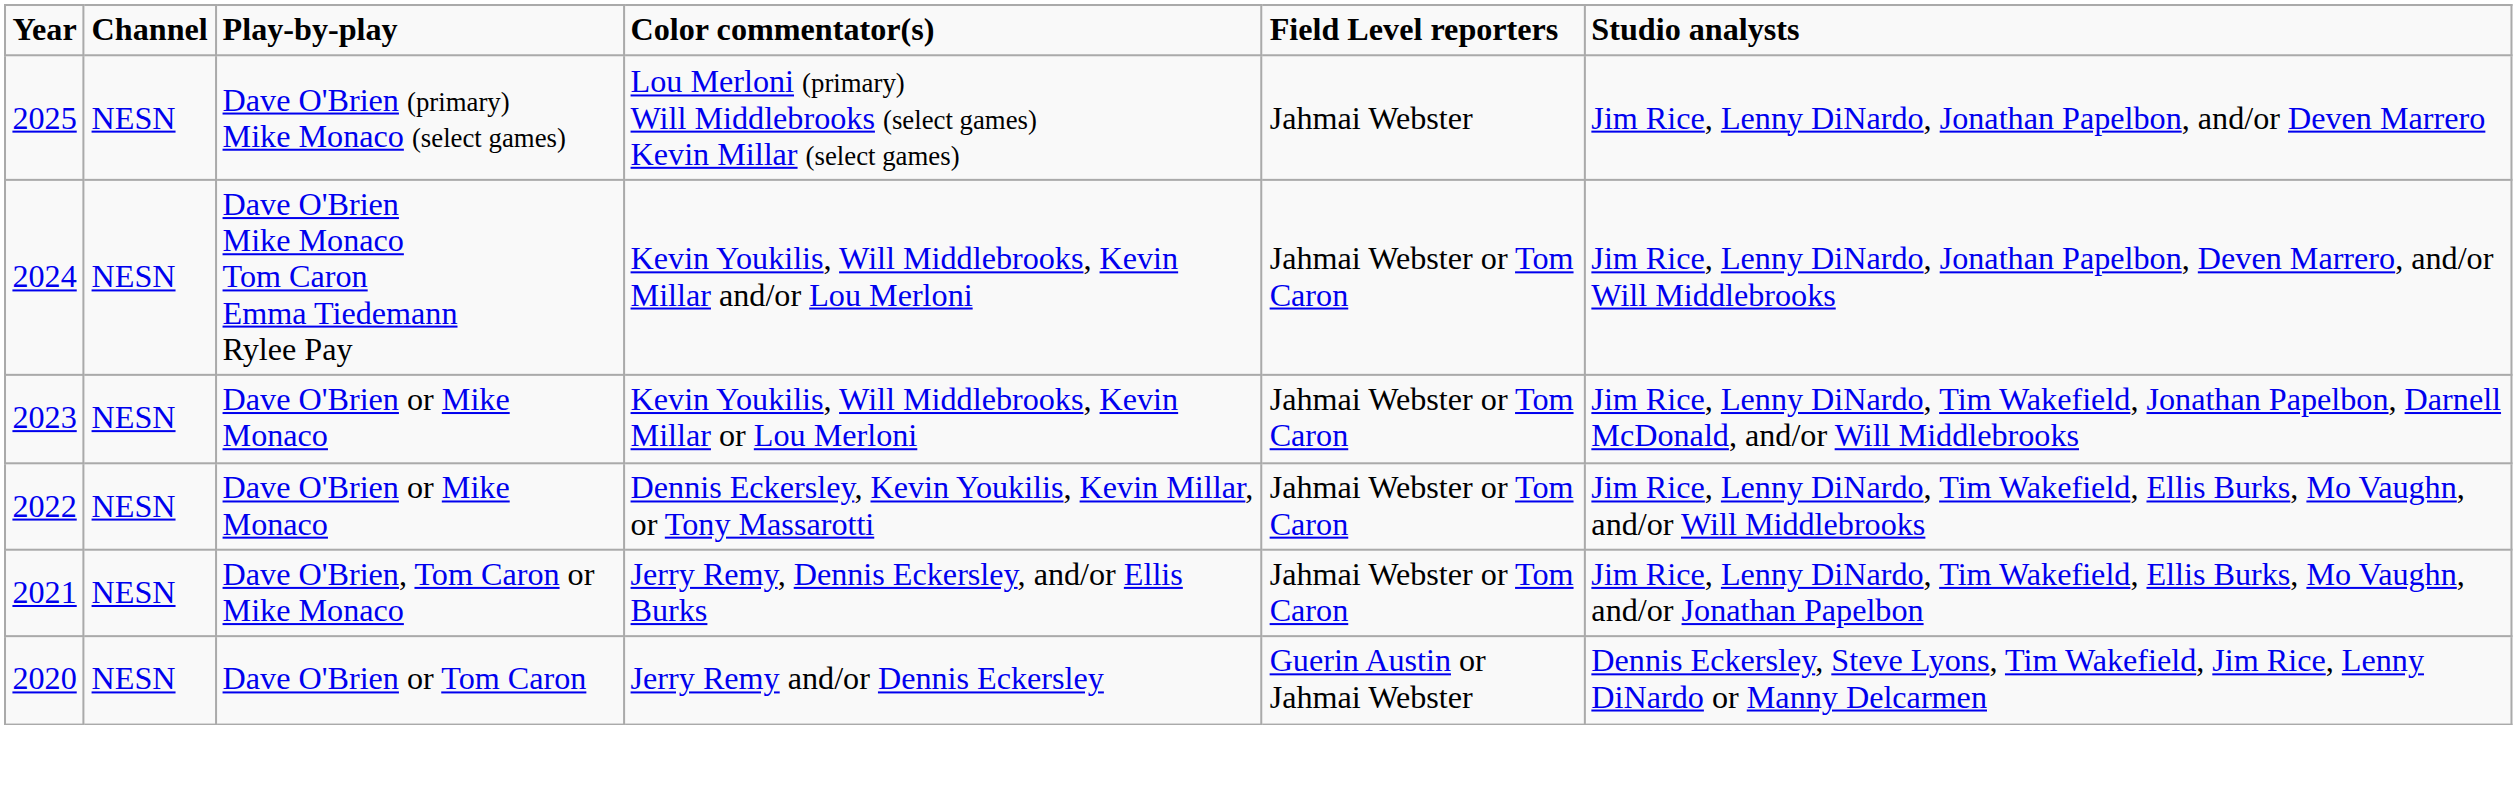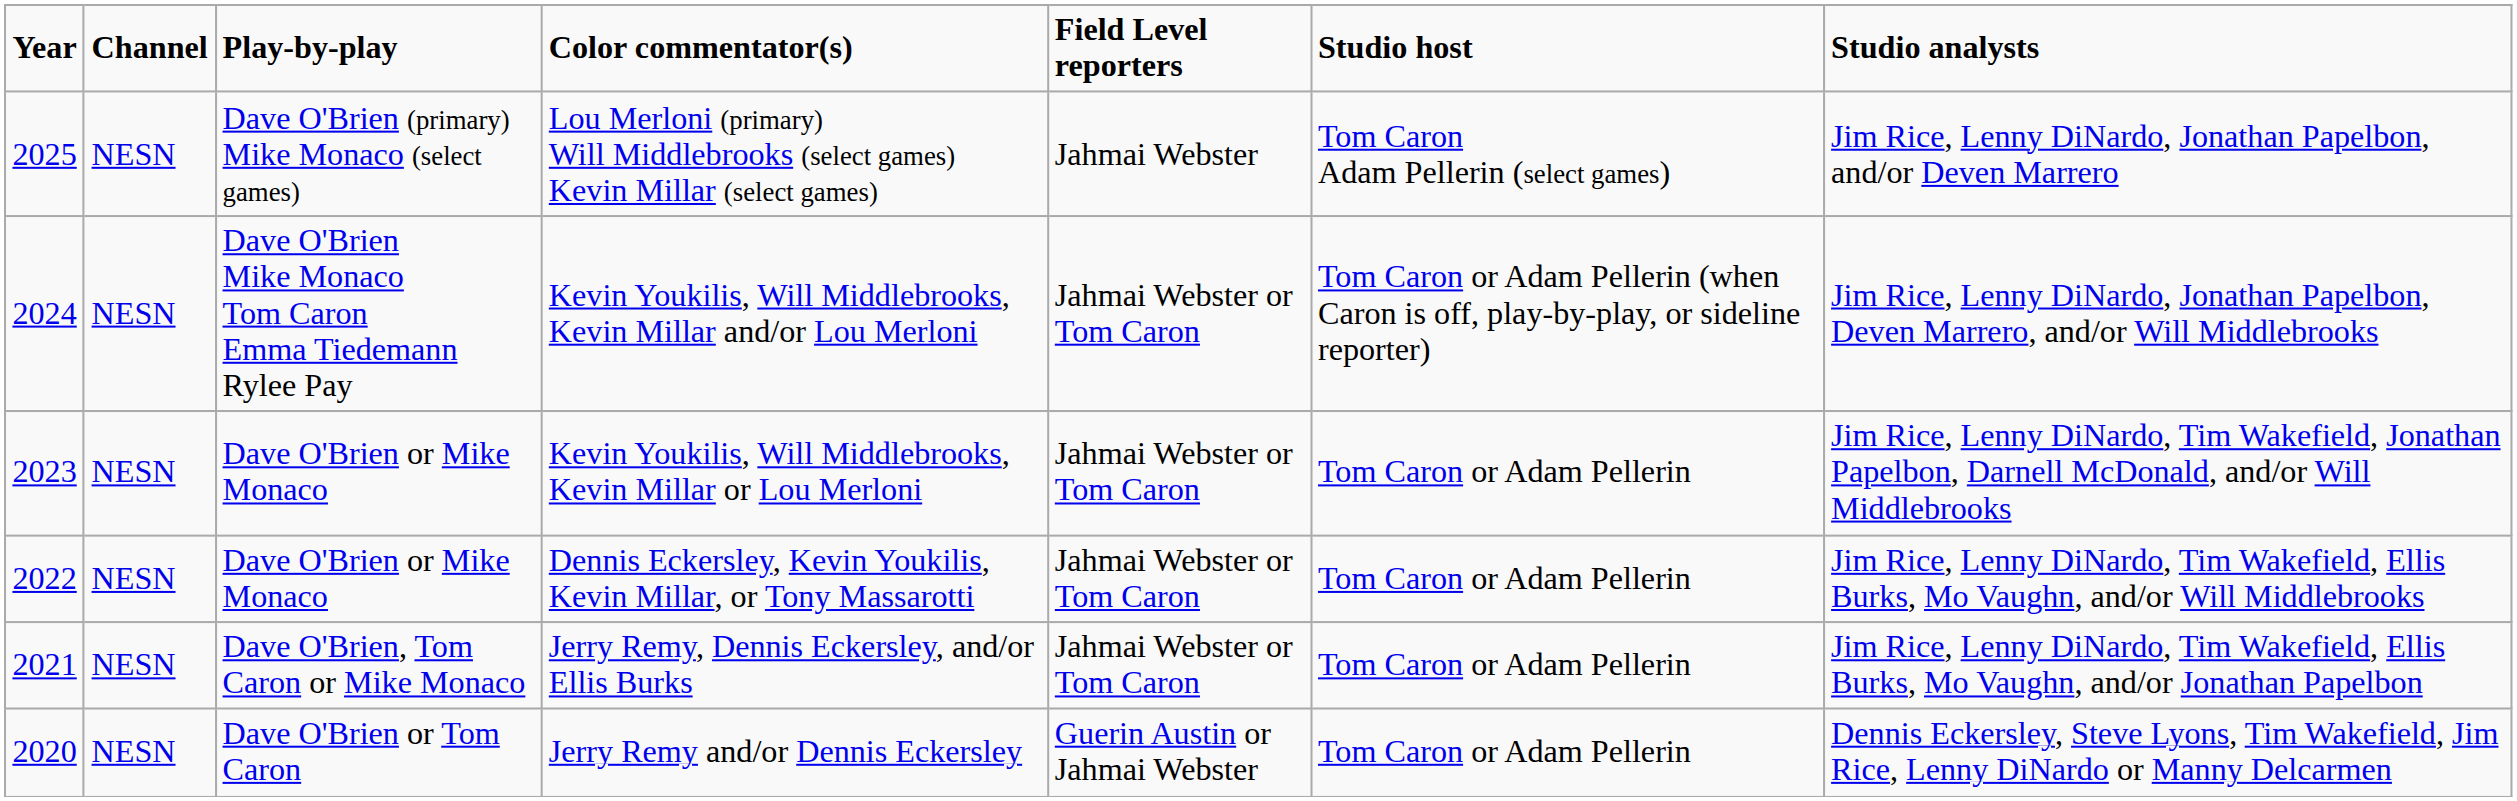+ column: (1395, 48)
